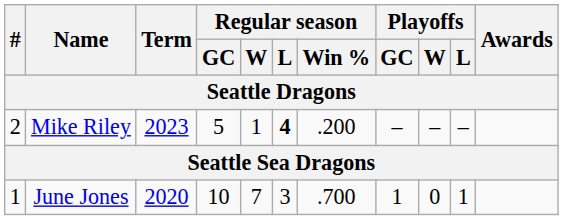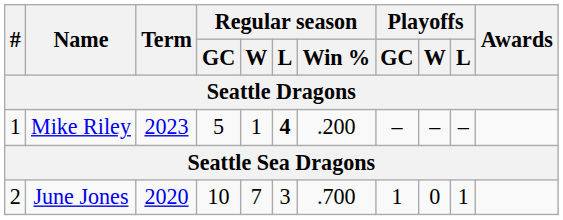(15, 127) 2 -> (15, 127) 1
(15, 197) 1 -> (15, 197) 2
